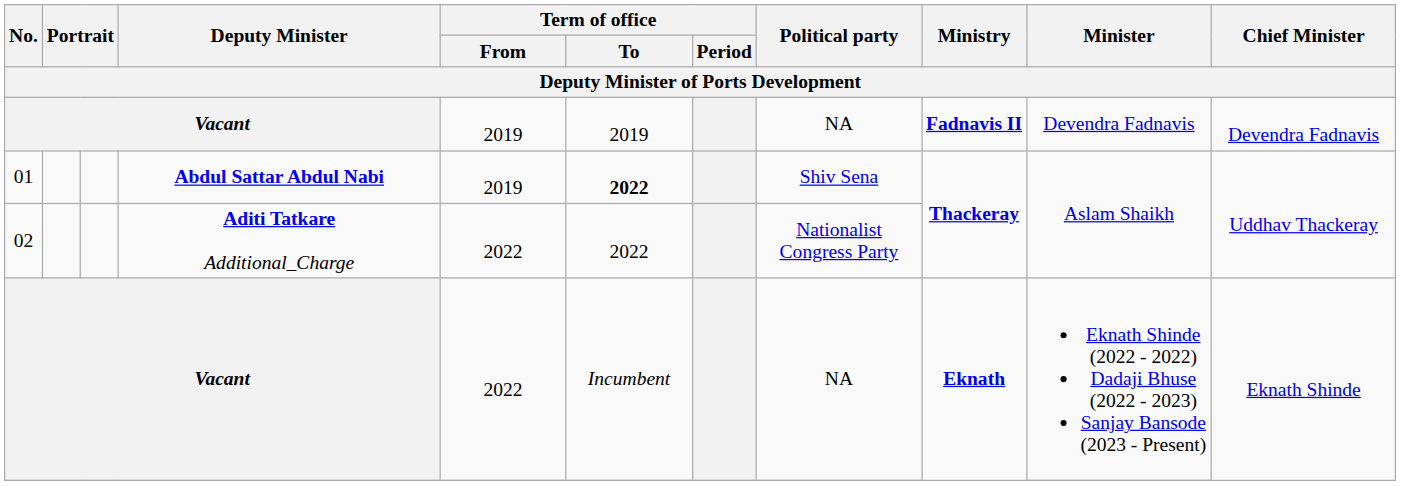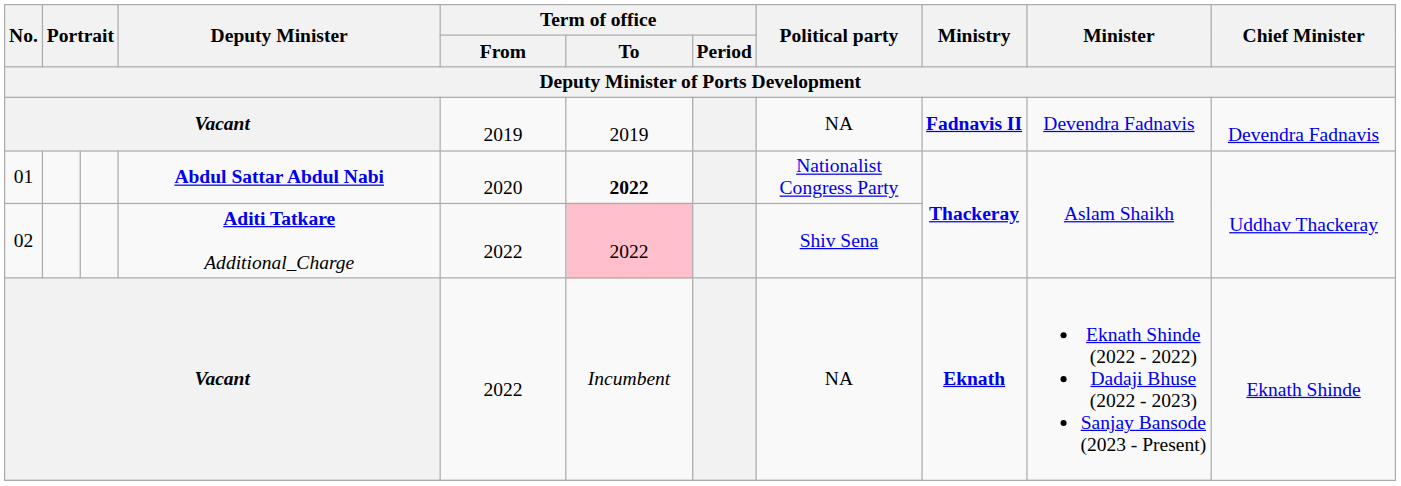(503, 187) 2019 -> (503, 187) 2020
(839, 176) Shiv Sena -> (839, 176) Nationalist Congress Party
(629, 251) no background -> (629, 251) pink background
(839, 240) Nationalist Congress Party -> (839, 240) Shiv Sena
